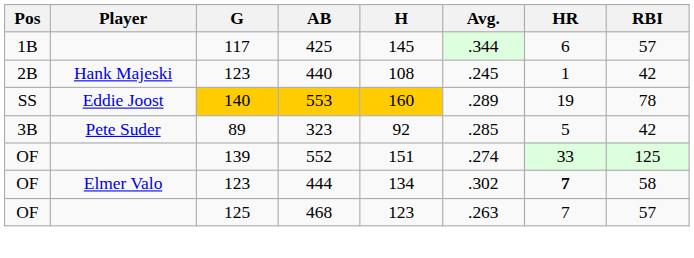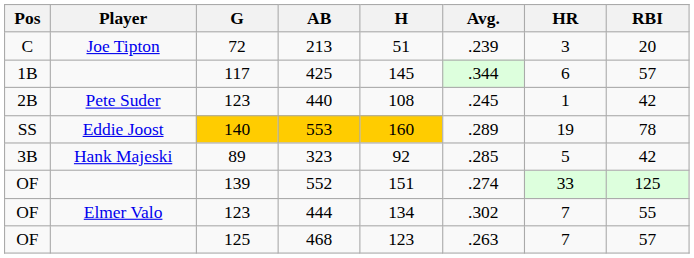+ row: (319, 45)
(123, 73) Hank Majeski -> (123, 101) Pete Suder
(123, 128) Pete Suder -> (123, 156) Hank Majeski
(565, 184) bold -> (565, 211) normal
(647, 184) 58 -> (647, 211) 55
